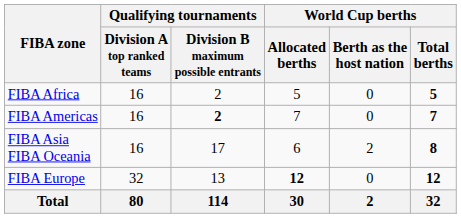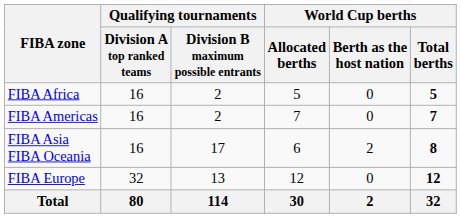(218, 116) bold -> (218, 116) normal
(297, 178) bold -> (297, 178) normal
